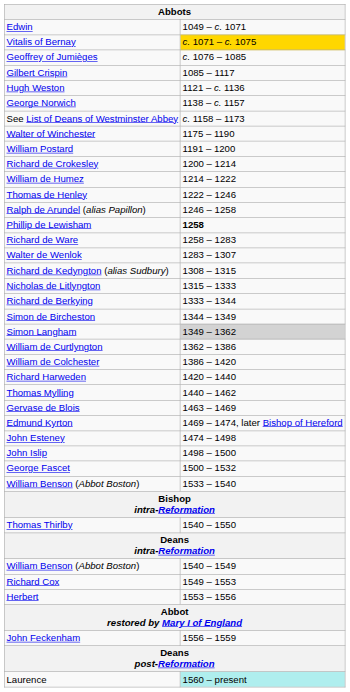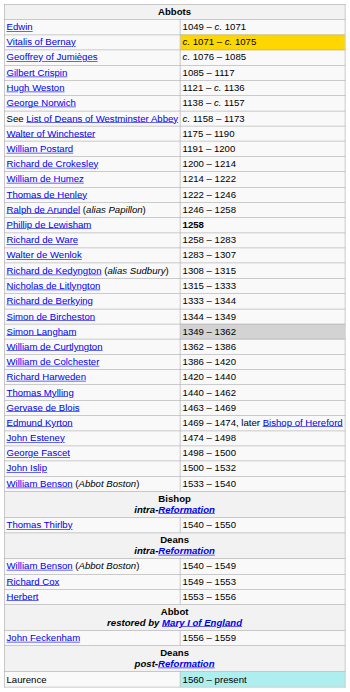(27, 453) John Islip -> (38, 453) George Fascet
(38, 468) George Fascet -> (27, 468) John Islip
